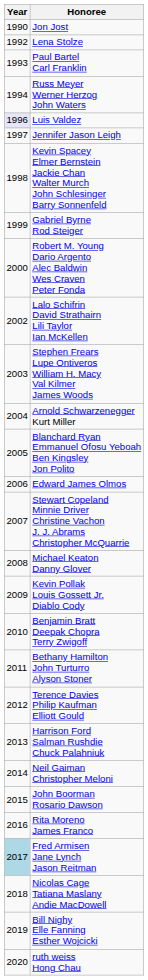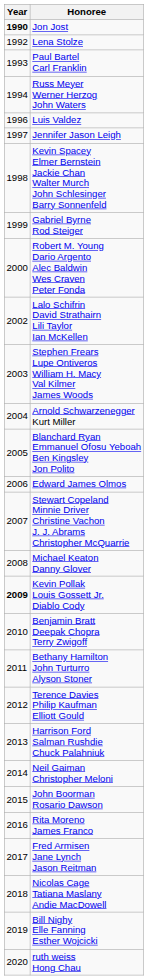(17, 27) normal -> (17, 27) bold
(17, 120) lavender background -> (17, 120) no background
(17, 594) normal -> (17, 594) bold
(17, 857) lightblue background -> (17, 857) no background
